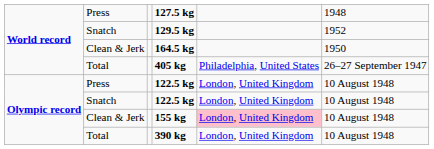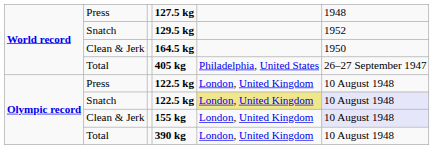(256, 100) no background -> (256, 100) khaki background
(359, 100) no background -> (359, 100) lavender background
(256, 118) pink background -> (256, 118) no background
(359, 118) no background -> (359, 118) lavender background
